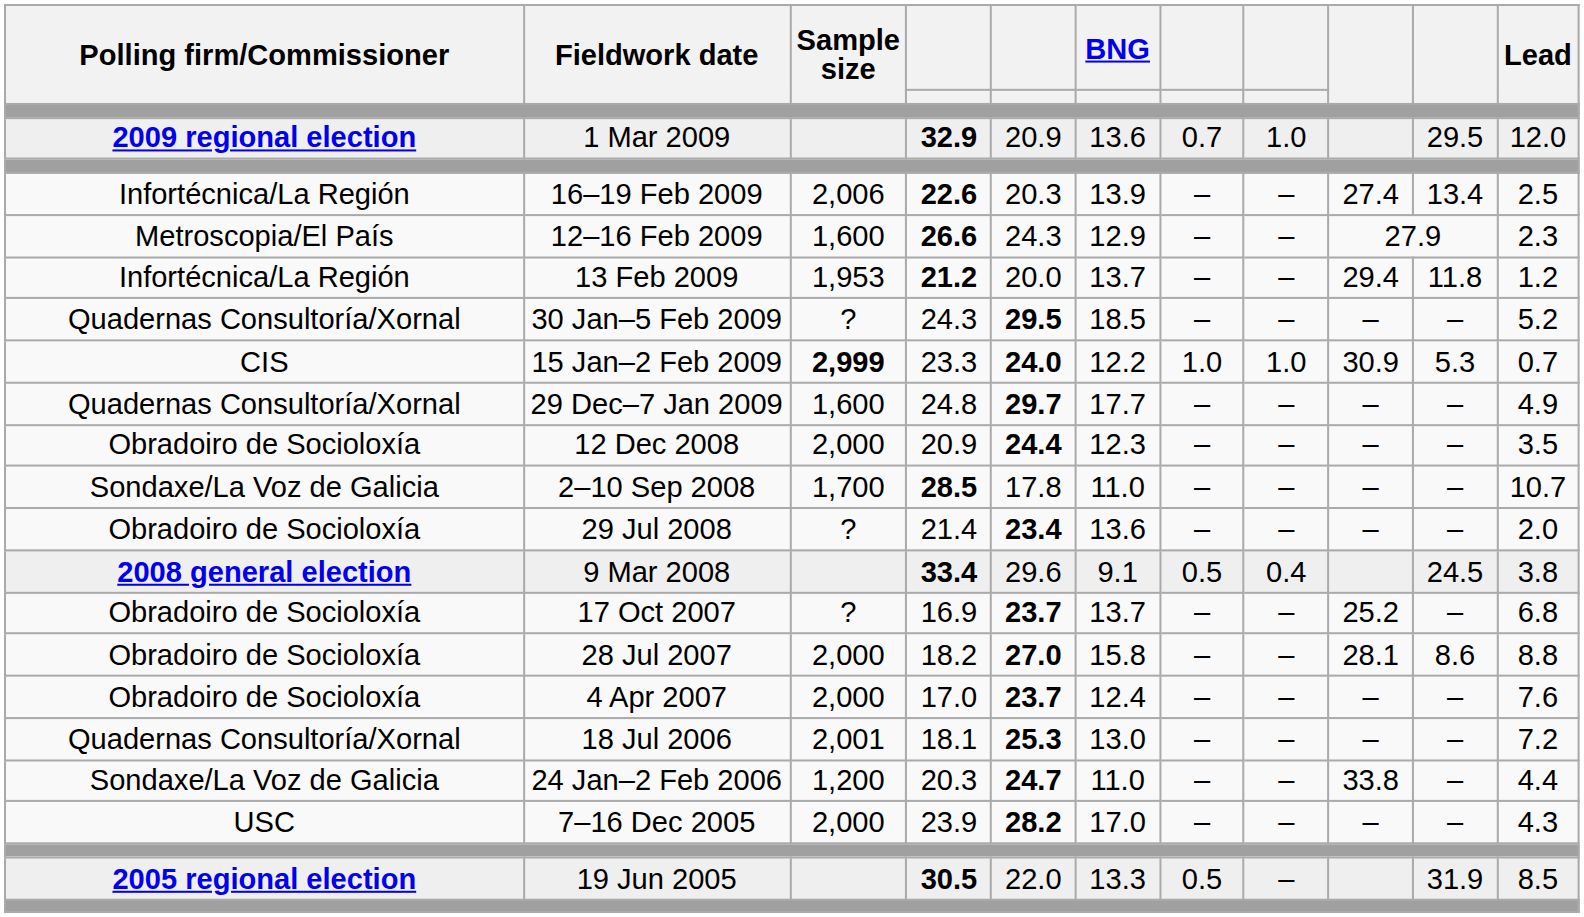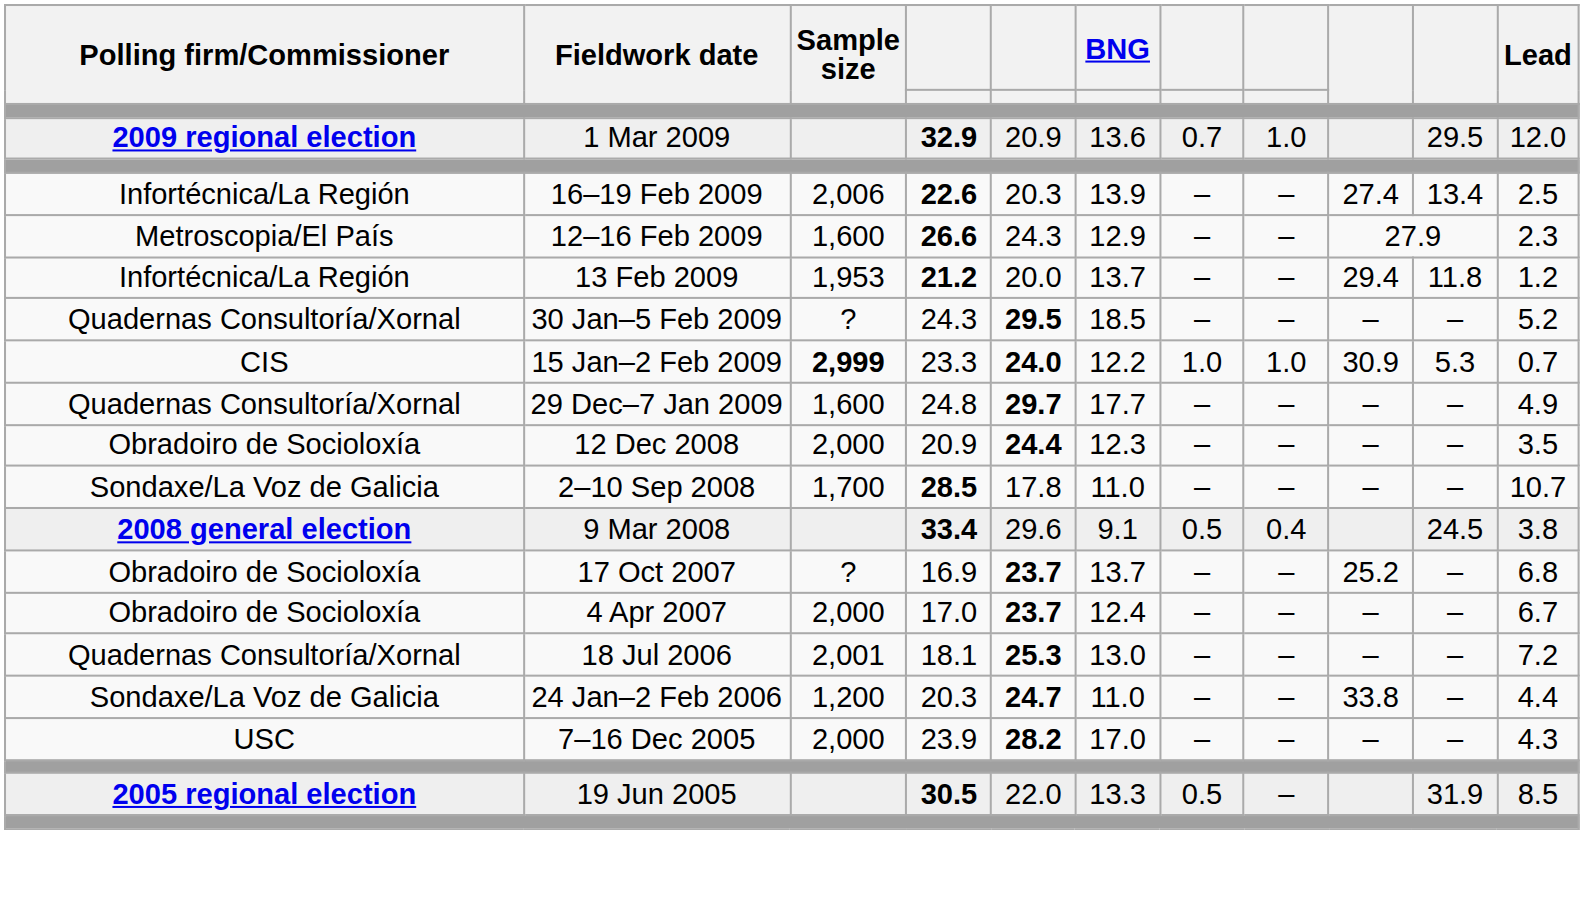- row: (657, 529)
- row: (657, 655)
(1538, 697) 7.6 -> (1538, 613) 6.7
